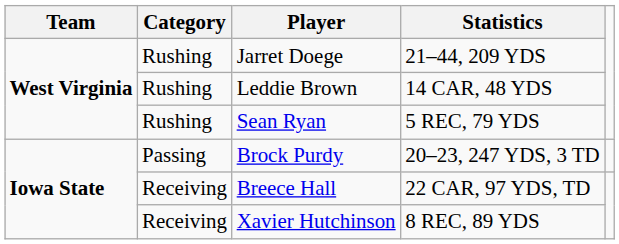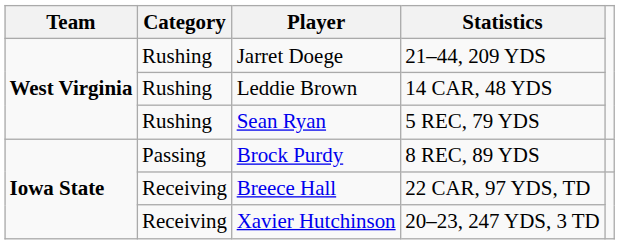(502, 155) 20–23, 247 YDS, 3 TD -> (472, 155) 8 REC, 89 YDS
(472, 221) 8 REC, 89 YDS -> (502, 221) 20–23, 247 YDS, 3 TD
